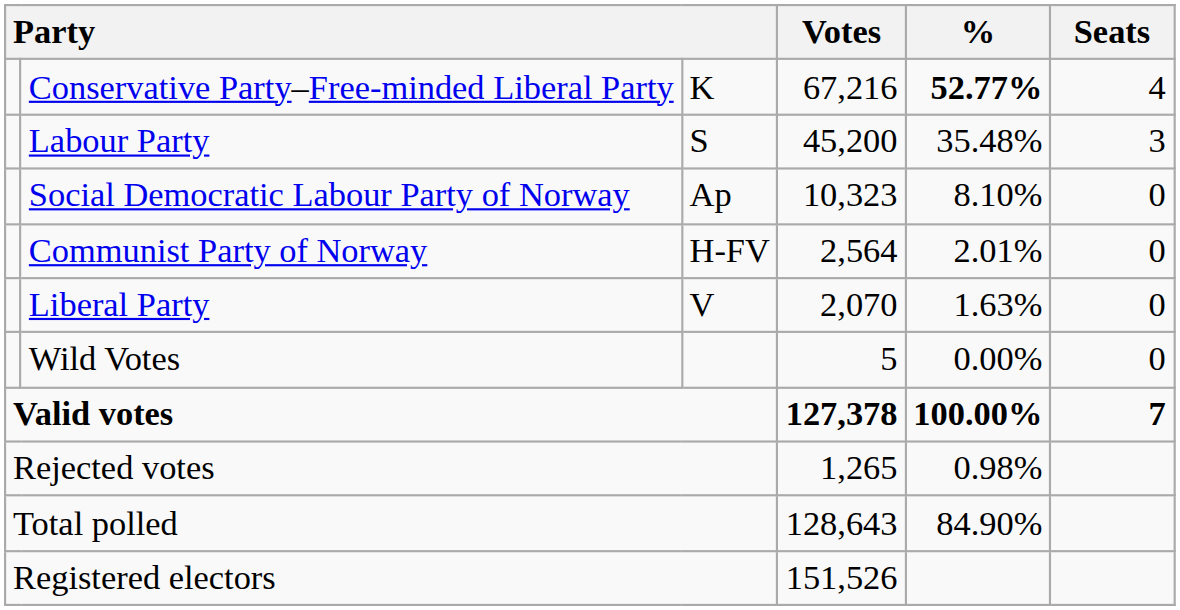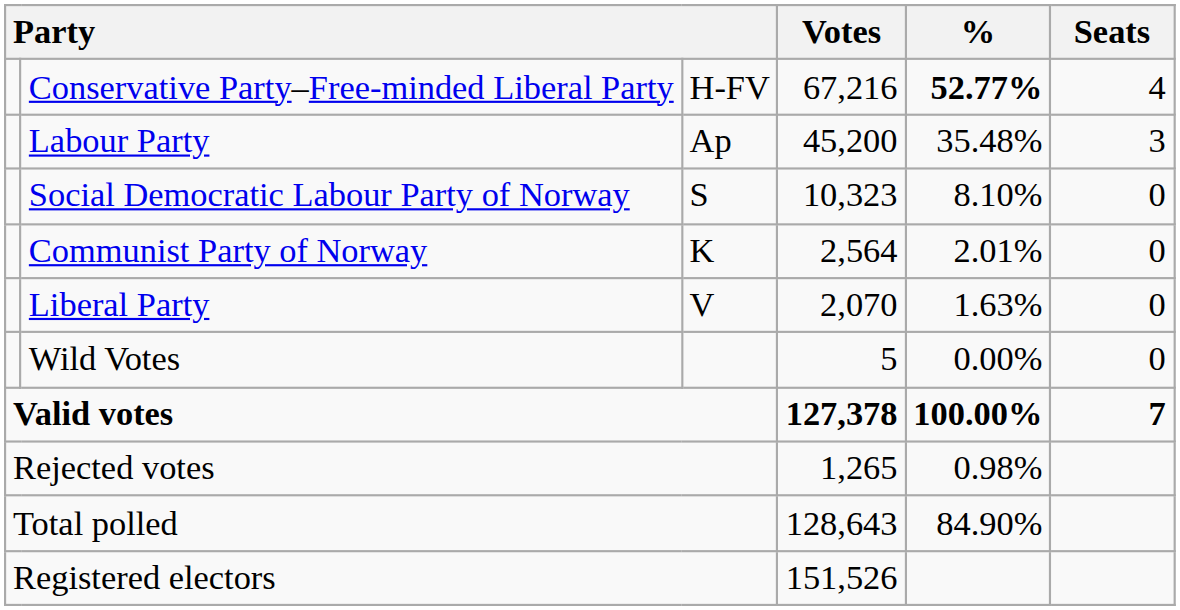(702, 86) K -> (730, 86) H-FV
(699, 140) S -> (711, 140) Ap
(711, 195) Ap -> (699, 195) S
(730, 250) H-FV -> (702, 250) K
